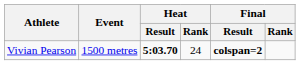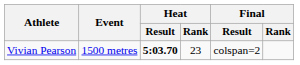(196, 50) 24 -> (196, 50) 23
(238, 50) bold -> (237, 50) normal
